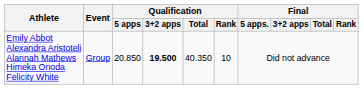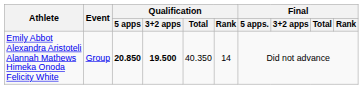(128, 58) normal -> (128, 58) bold
(226, 58) 10 -> (226, 58) 14
